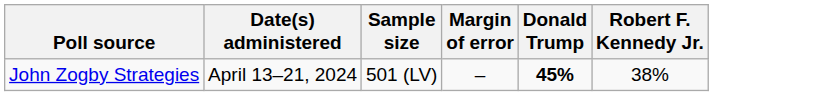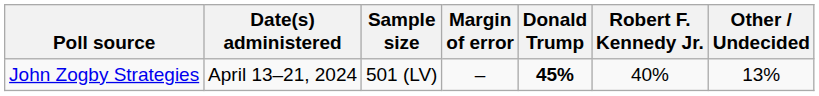+ column: (761, 31)
(650, 74) 38% -> (650, 74) 40%
